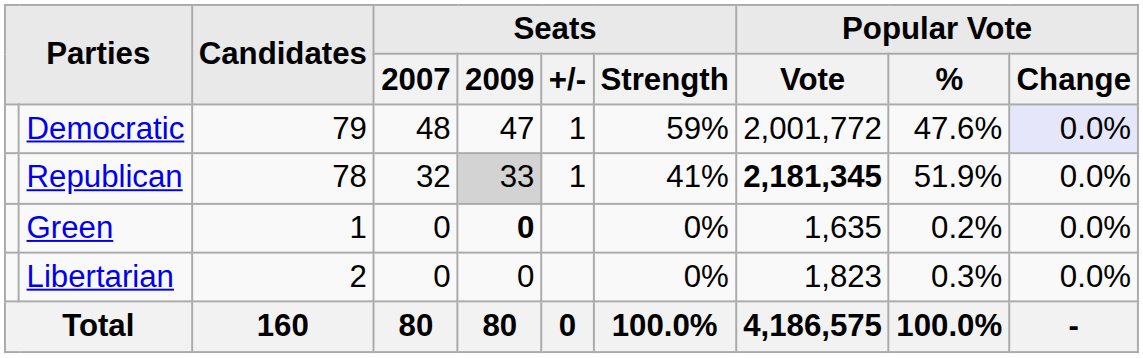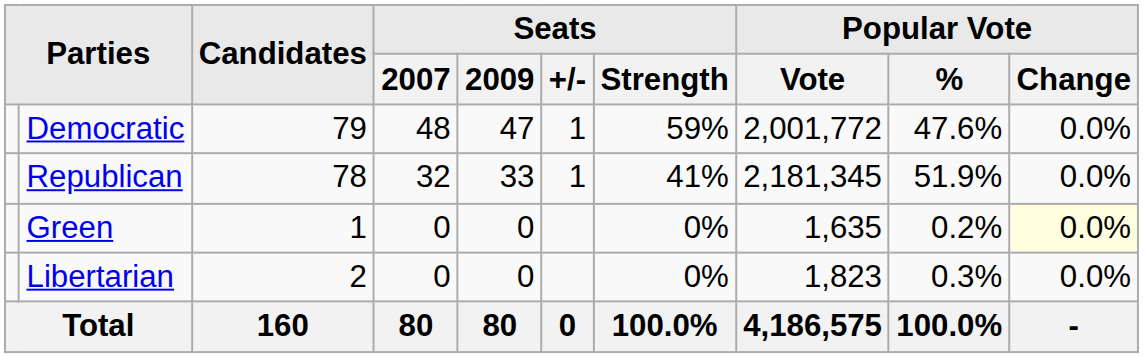(1095, 128) lavender background -> (1095, 128) no background
(517, 177) lightgrey background -> (517, 177) no background
(813, 177) bold -> (813, 177) normal
(526, 227) bold -> (526, 227) normal
(1095, 227) no background -> (1095, 227) lightyellow background
